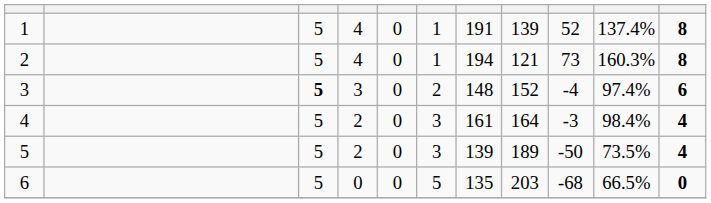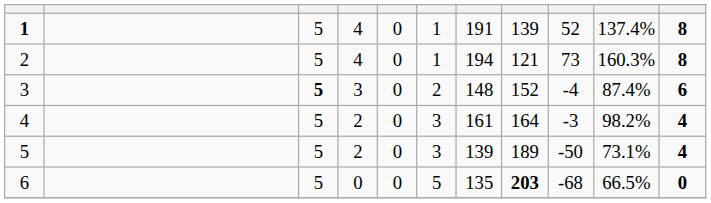(24, 28) normal -> (24, 28) bold
(626, 90) 97.4% -> (626, 90) 87.4%
(626, 121) 98.4% -> (626, 121) 98.2%
(626, 152) 73.5% -> (626, 152) 73.1%
(525, 182) normal -> (525, 182) bold
